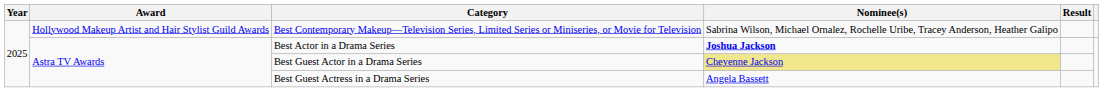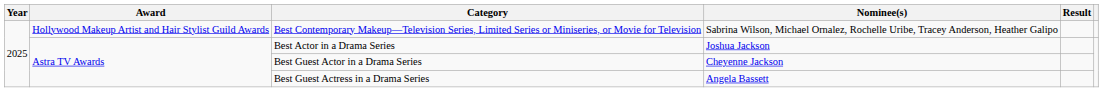(741, 45) bold -> (738, 45) normal
(745, 62) khaki background -> (745, 62) no background
